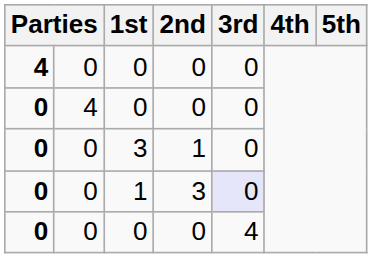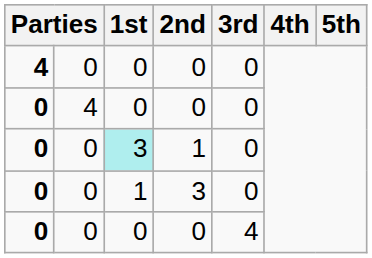(140, 149) no background -> (140, 149) paleturquoise background
(251, 190) lavender background -> (251, 190) no background
